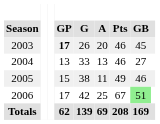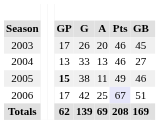(64, 45) bold -> (64, 45) normal
(64, 78) normal -> (64, 78) bold
(120, 95) no background -> (120, 95) lavender background
(141, 95) lightgreen background -> (141, 95) no background
